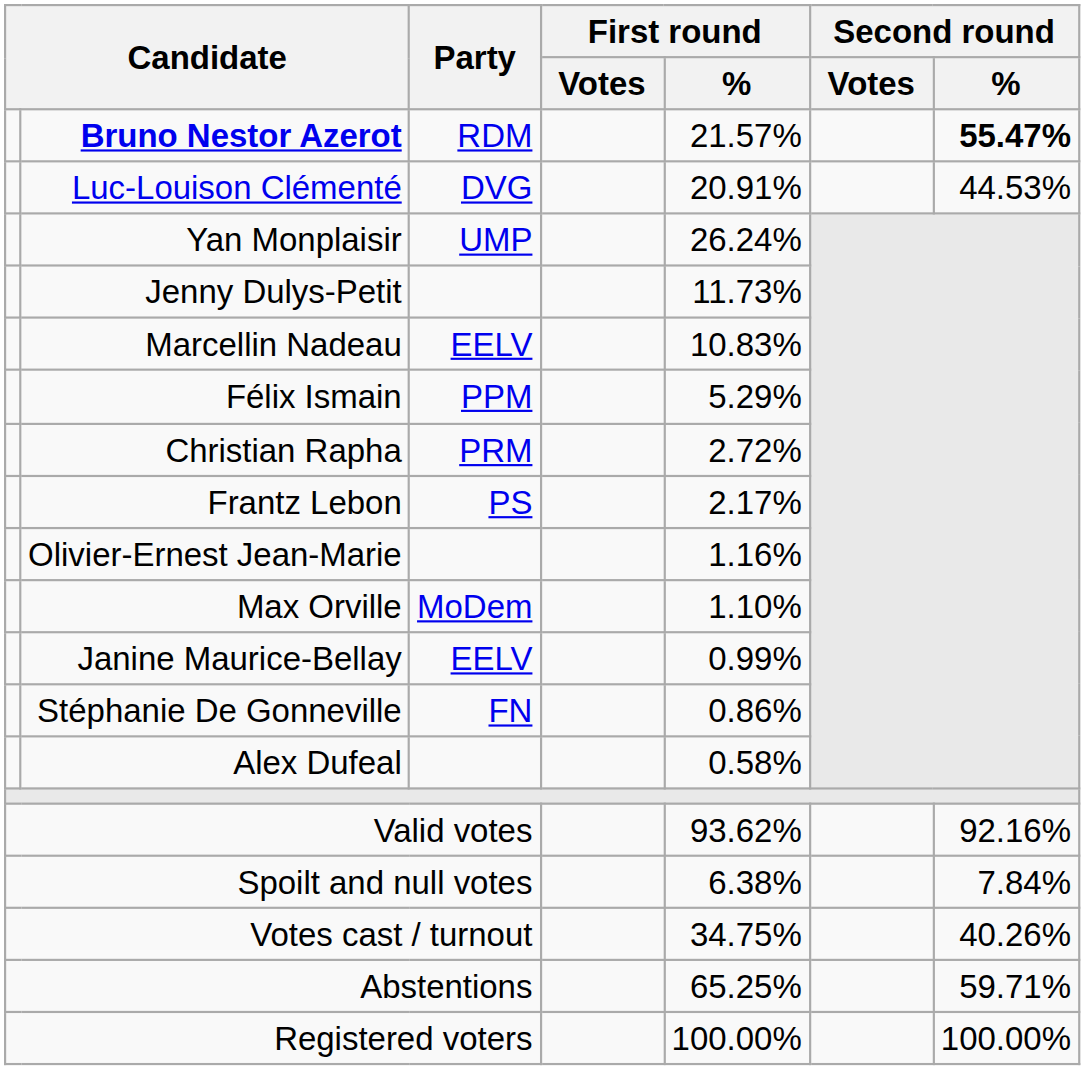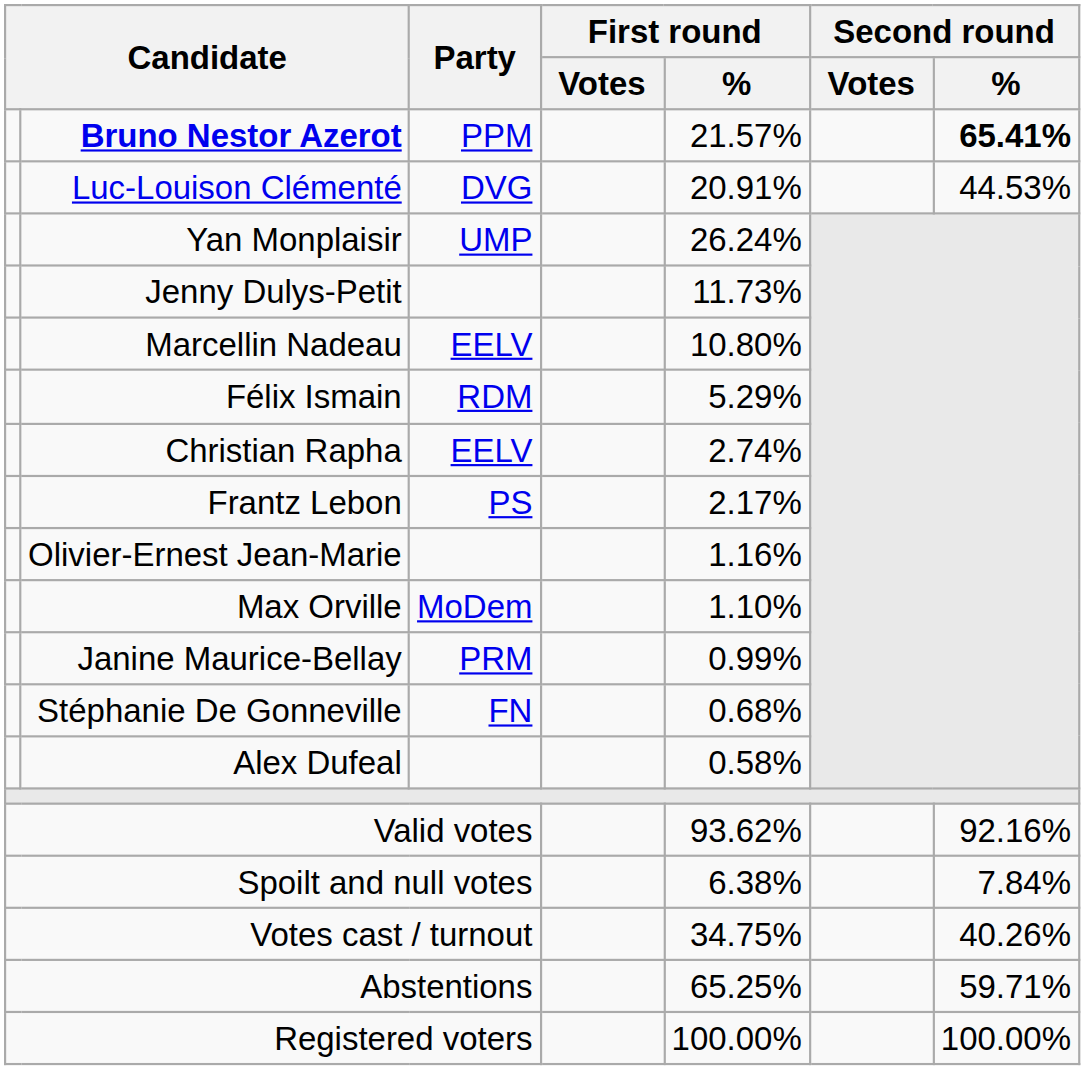(495, 136) RDM -> (497, 136) PPM
(1015, 136) 55.47% -> (1015, 136) 65.41%
(746, 345) 10.83% -> (746, 345) 10.80%
(497, 397) PPM -> (495, 397) RDM
(496, 449) PRM -> (492, 449) EELV
(755, 449) 2.72% -> (755, 449) 2.74%
(492, 658) EELV -> (496, 658) PRM
(755, 710) 0.86% -> (755, 710) 0.68%
